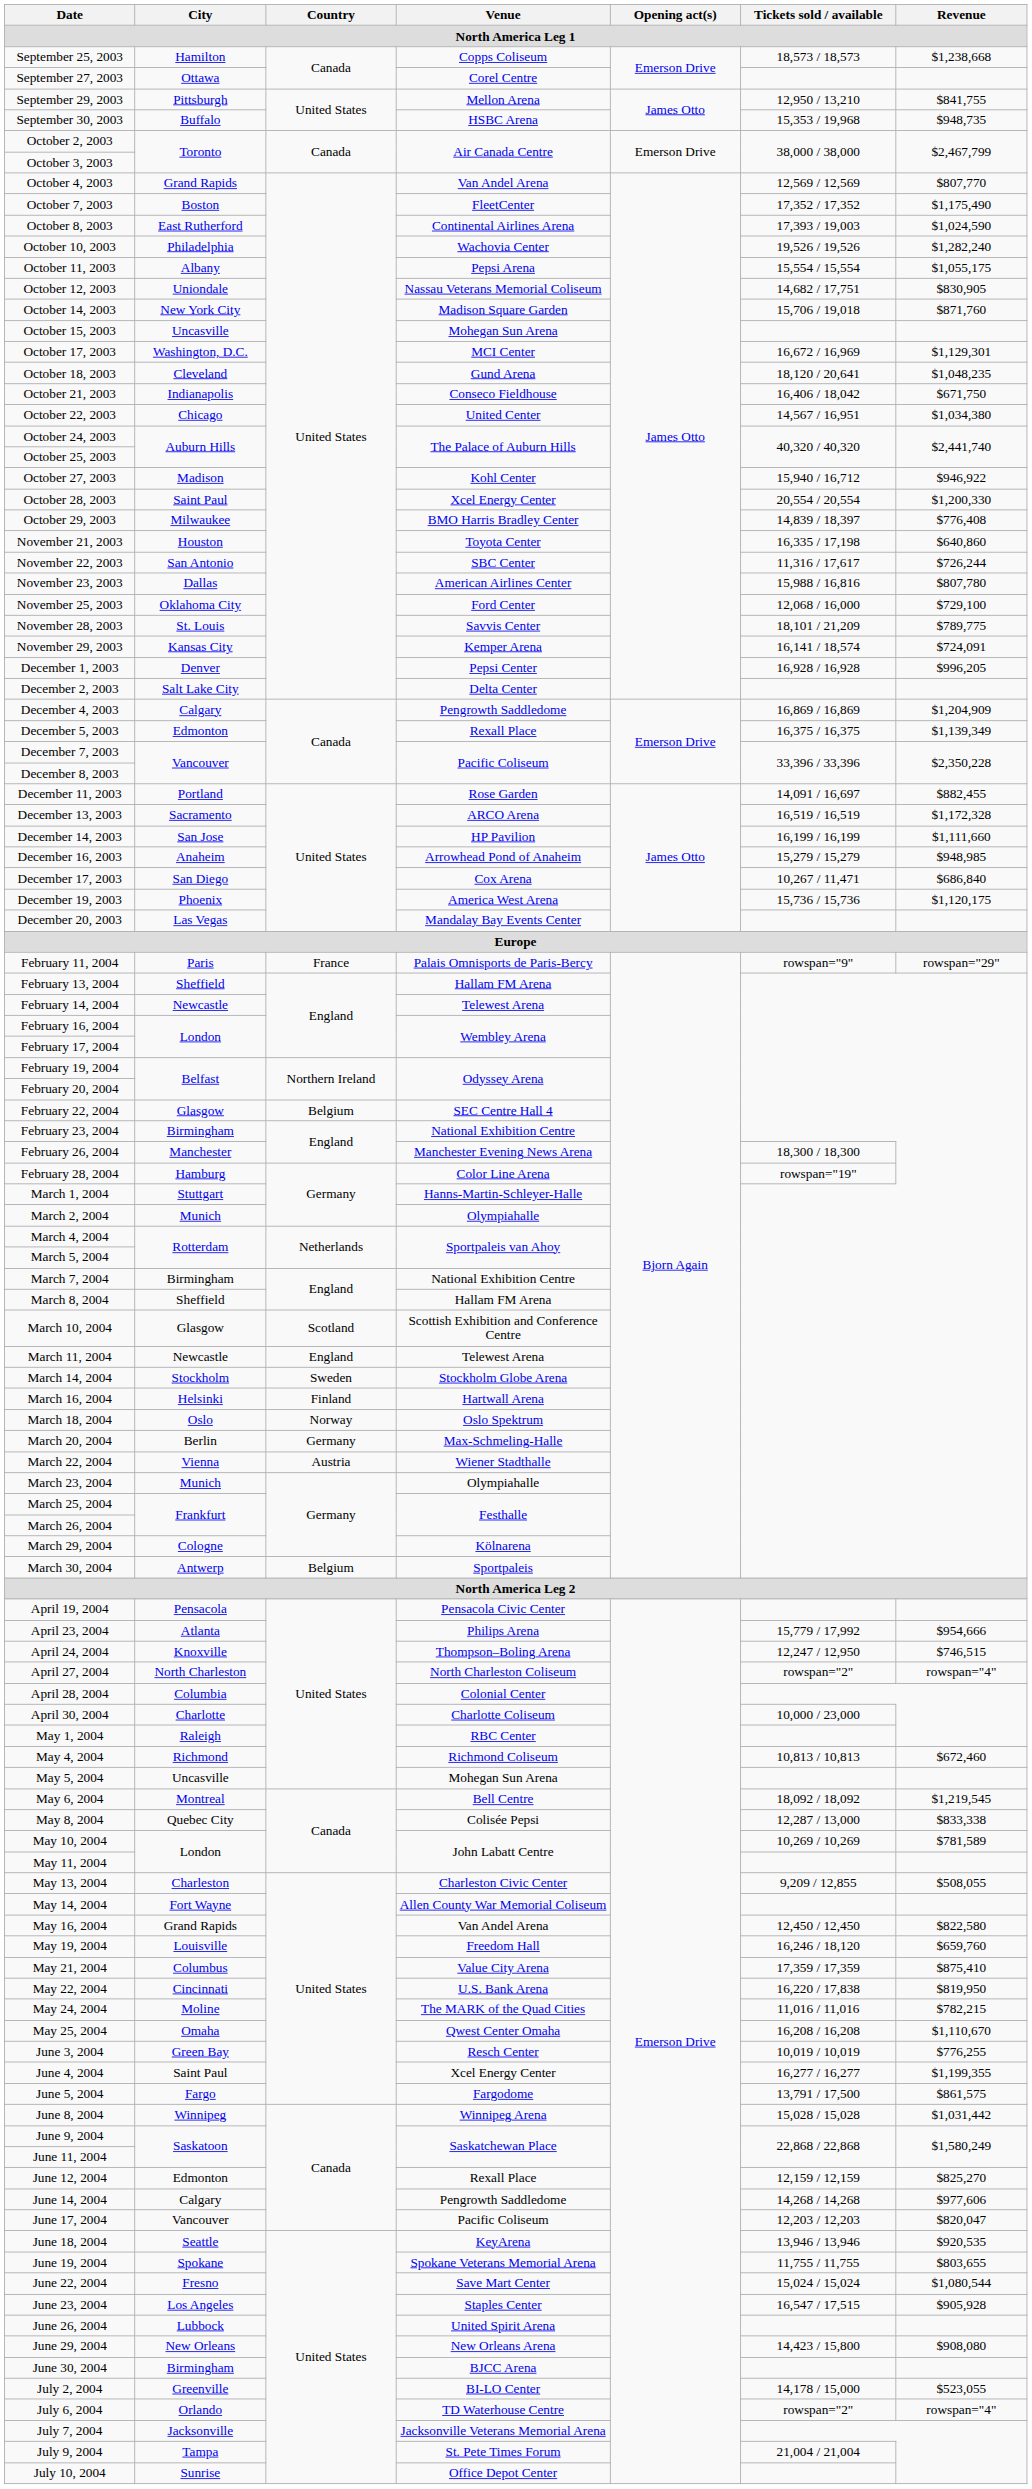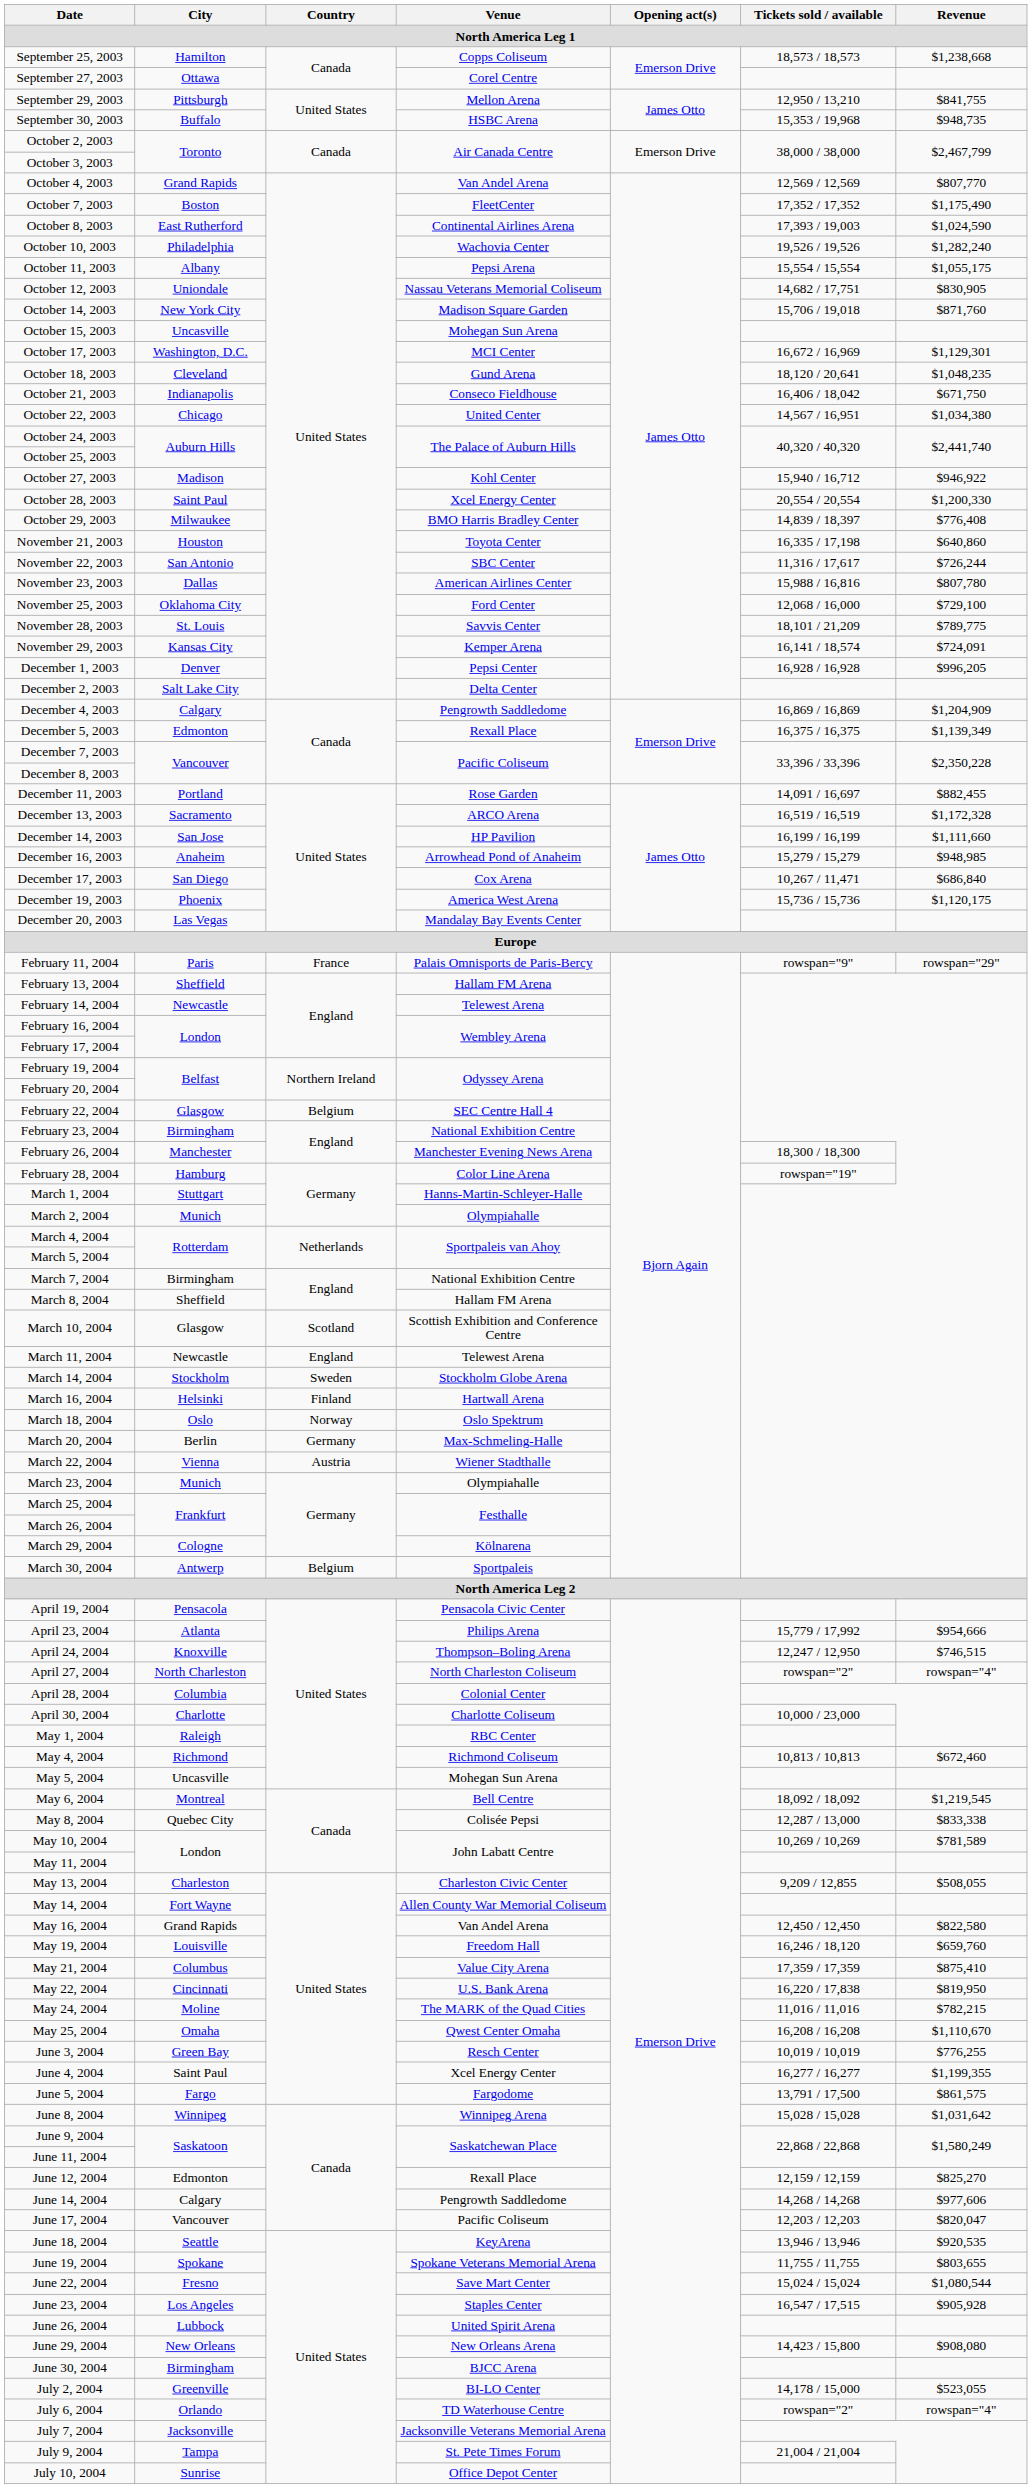(961, 2115) $1,031,442 -> (961, 2115) $1,031,642
